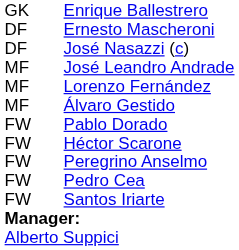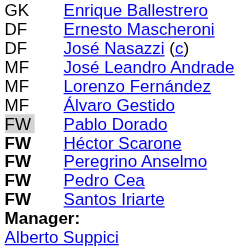(18, 124) no background -> (18, 124) lightgrey background
(18, 143) normal -> (18, 143) bold
(18, 161) normal -> (18, 161) bold
(18, 180) normal -> (18, 180) bold
(18, 199) normal -> (18, 199) bold
